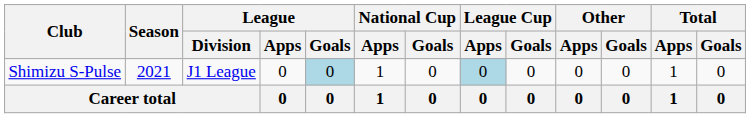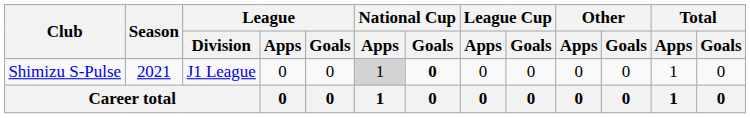(330, 71) lightblue background -> (330, 71) no background
(380, 71) no background -> (380, 71) lightgrey background
(433, 71) normal -> (433, 71) bold
(483, 71) lightblue background -> (483, 71) no background
